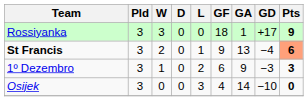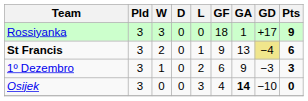(267, 50) no background -> (267, 50) khaki background
(291, 50) lightsalmon background -> (291, 50) no background
(243, 86) normal -> (243, 86) bold
